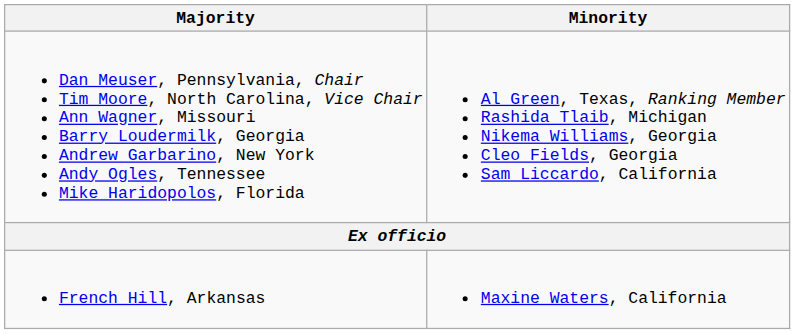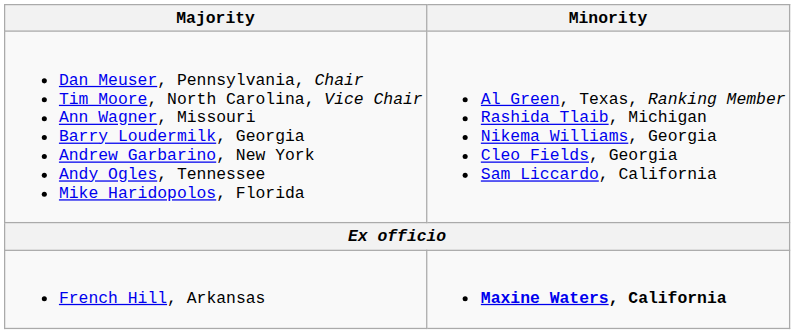(608, 298) normal -> (608, 298) bold
